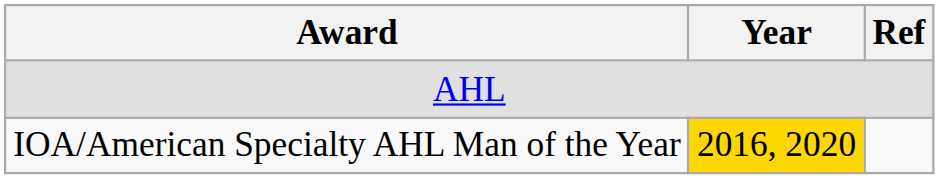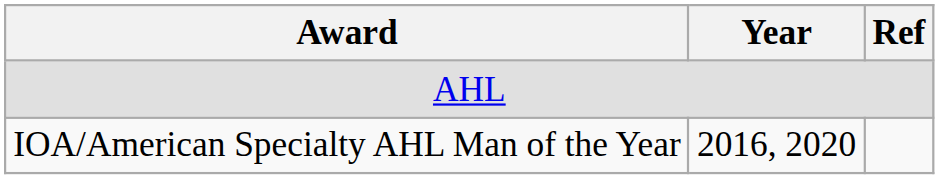(777, 144) gold background -> (777, 144) no background
